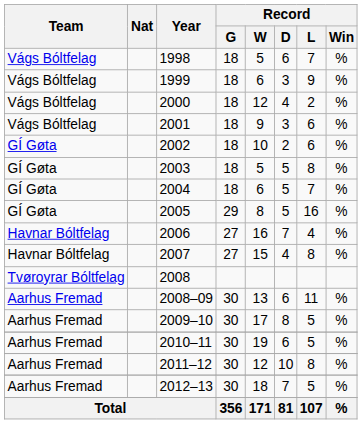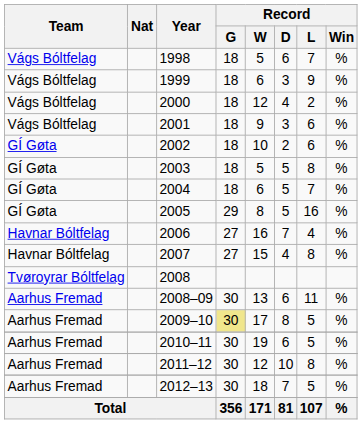(231, 320) no background -> (231, 320) khaki background
